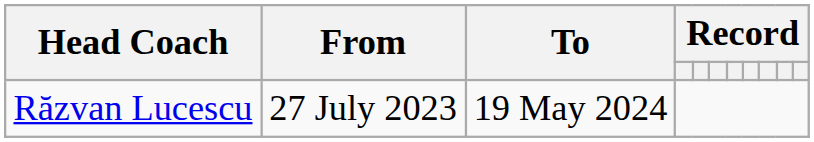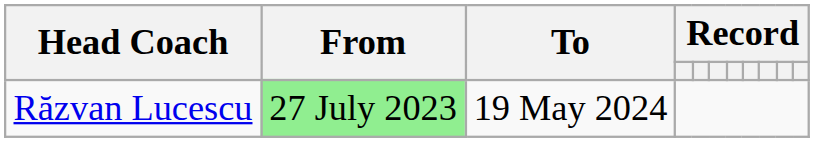(363, 107) no background -> (363, 107) lightgreen background
